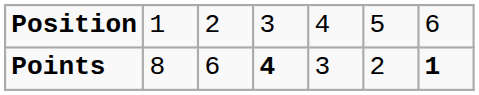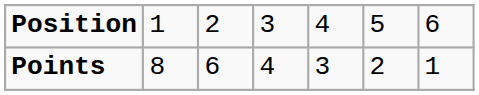(267, 69) bold -> (267, 69) normal
(432, 69) bold -> (432, 69) normal
